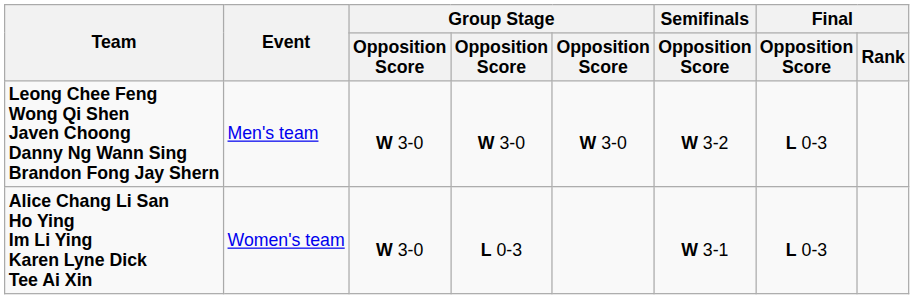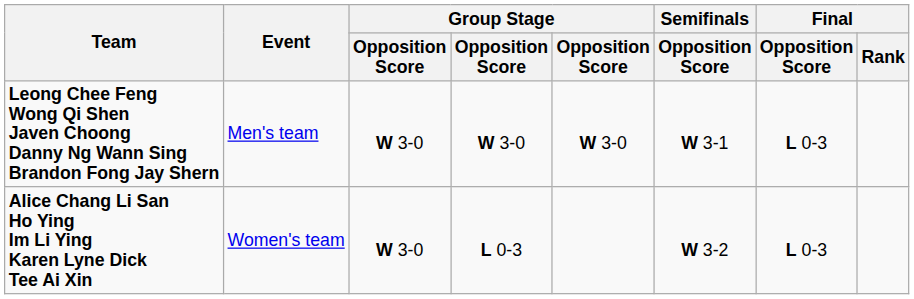(705, 144) W 3-2 -> (705, 144) W 3-1
(705, 251) W 3-1 -> (705, 251) W 3-2
